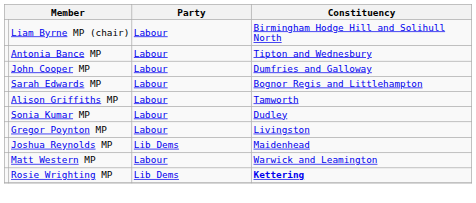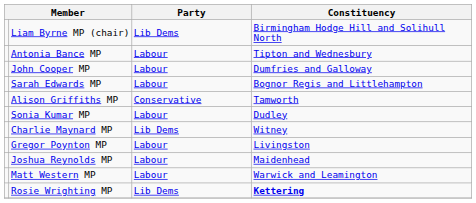(151, 33) Labour -> (156, 33) Lib Dems
(151, 99) Labour -> (168, 99) Conservative
+ row: (62, 130)
(156, 145) Lib Dems -> (151, 160) Labour
